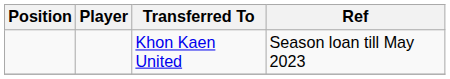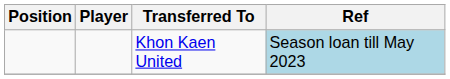(342, 52) no background -> (342, 52) lightblue background
